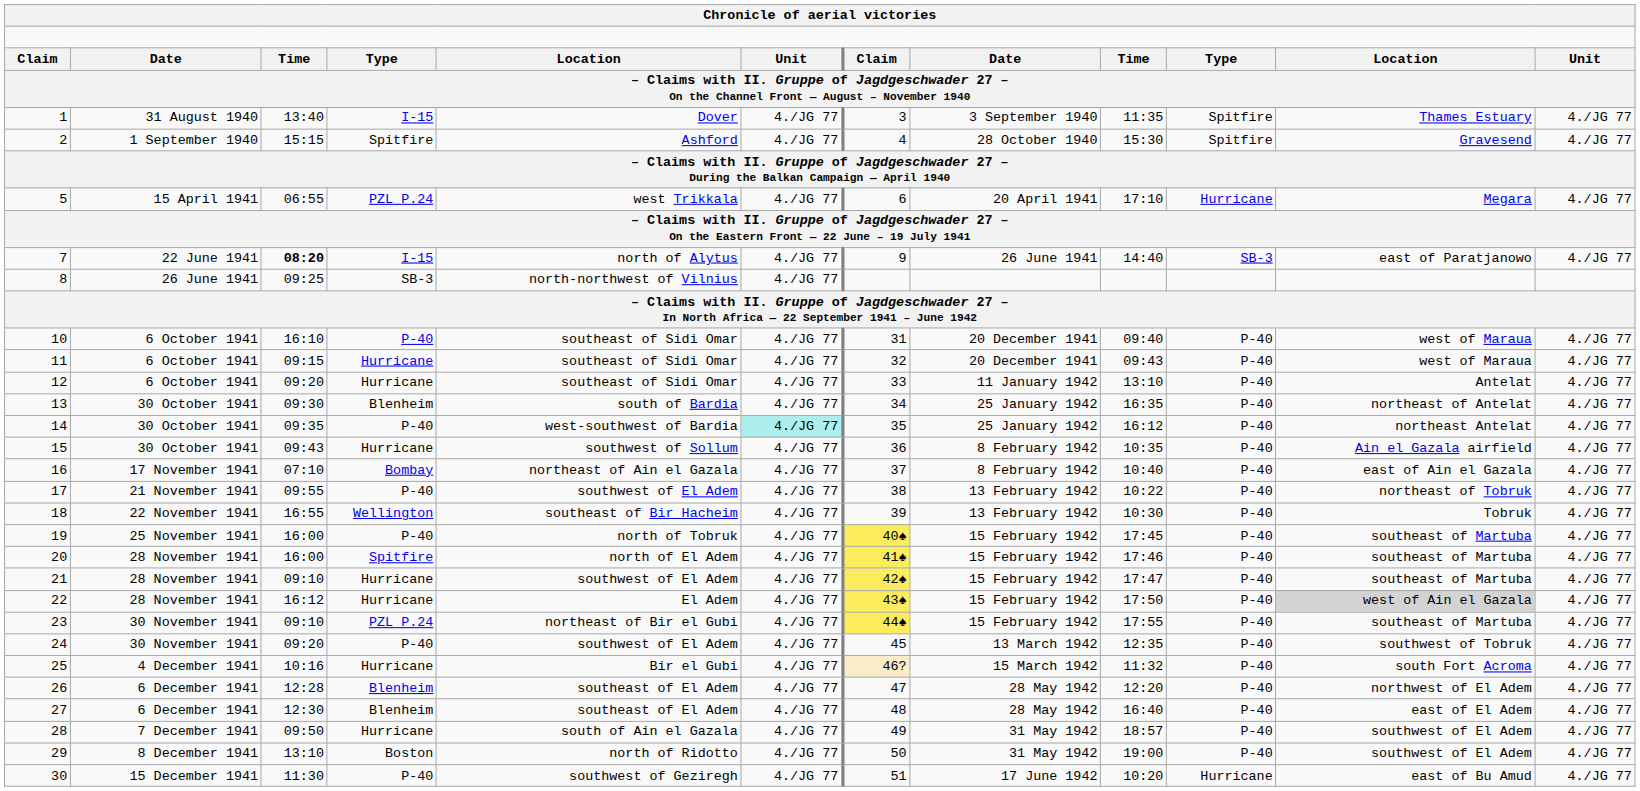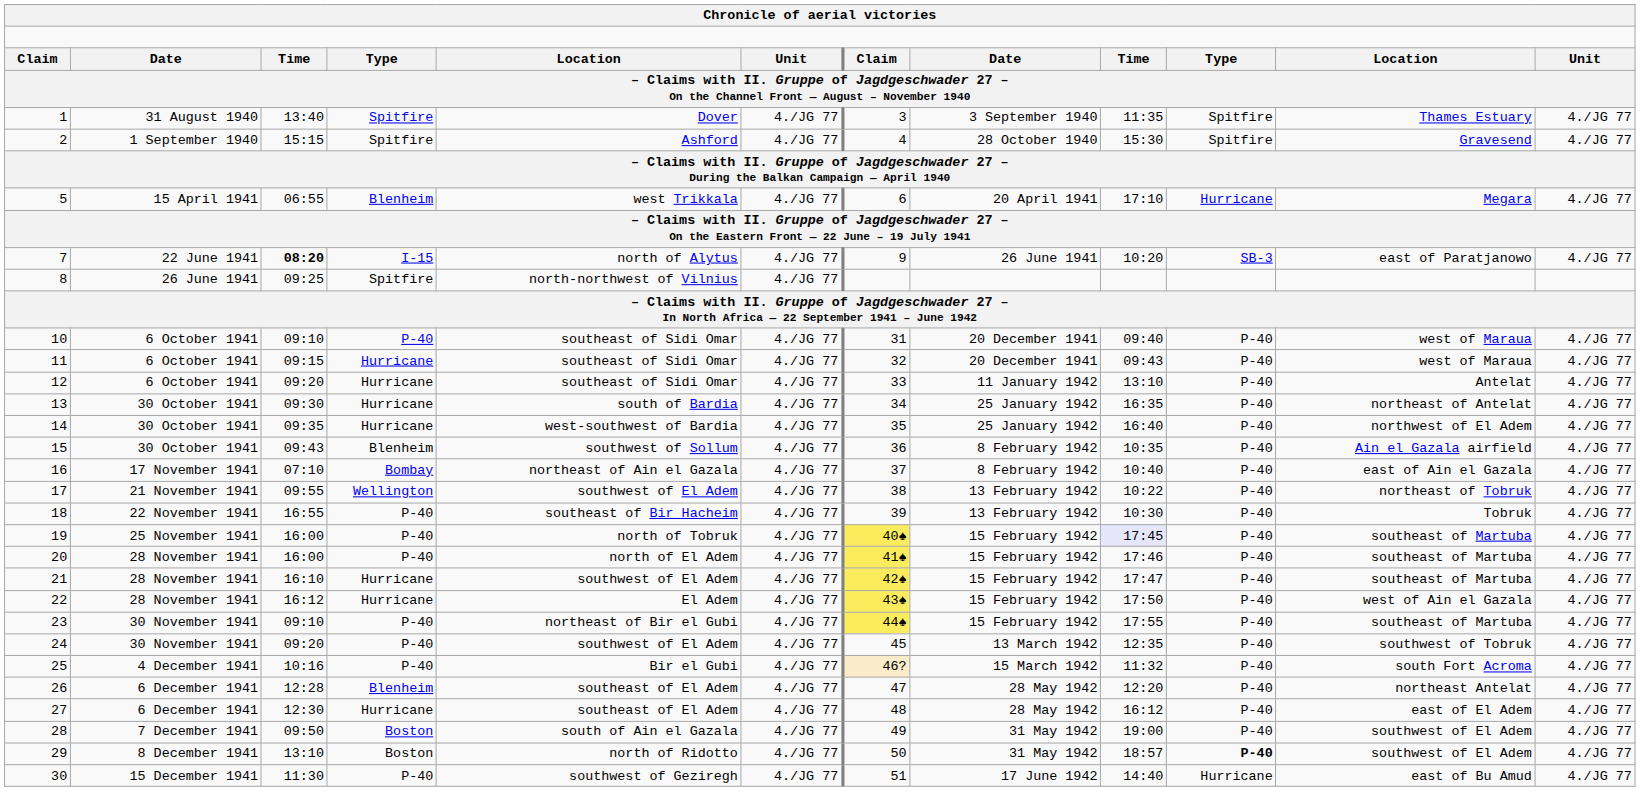(417, 118) I-15 -> (401, 118) Spitfire
(401, 199) PZL P.24 -> (401, 199) Blenheim
(1143, 258) 14:40 -> (1143, 258) 10:20
(417, 280) SB-3 -> (401, 280) Spitfire
(304, 339) 16:10 -> (304, 339) 09:10
(401, 405) Blenheim -> (397, 405) Hurricane
(417, 426) P-40 -> (397, 426) Hurricane
(806, 426) paleturquoise background -> (806, 426) no background
(1143, 426) 16:12 -> (1143, 426) 16:40
(1463, 426) northeast Antelat -> (1451, 426) northwest of El Adem
(397, 448) Hurricane -> (401, 448) Blenheim
(417, 492) P-40 -> (393, 492) Wellington
(393, 514) Wellington -> (417, 514) P-40
(1143, 536) no background -> (1143, 536) lavender background
(401, 557) Spitfire -> (417, 557) P-40
(304, 579) 09:10 -> (304, 579) 16:10
(1447, 601) lightgrey background -> (1447, 601) no background
(401, 623) PZL P.24 -> (417, 623) P-40
(397, 666) Hurricane -> (417, 666) P-40
(1451, 688) northwest of El Adem -> (1463, 688) northeast Antelat
(401, 710) Blenheim -> (397, 710) Hurricane
(1143, 710) 16:40 -> (1143, 710) 16:12
(397, 732) Hurricane -> (409, 732) Boston
(1143, 732) 18:57 -> (1143, 732) 19:00
(1143, 754) 19:00 -> (1143, 754) 18:57
(1257, 754) normal -> (1257, 754) bold
(1143, 776) 10:20 -> (1143, 776) 14:40
